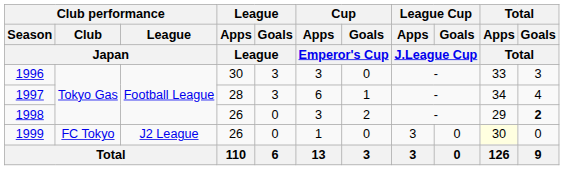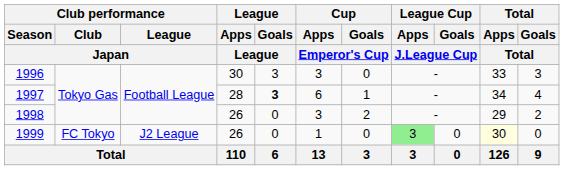(275, 94) normal -> (275, 94) bold
(538, 114) bold -> (538, 114) normal
(413, 134) no background -> (413, 134) lightgreen background
